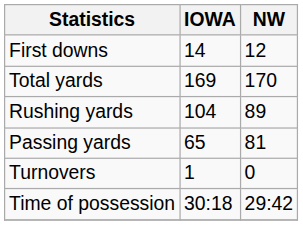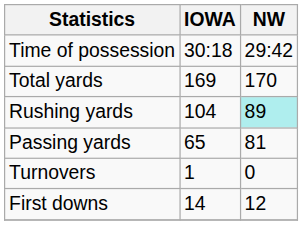rows swapped: (59, 50) <-> (92, 204)
(255, 111) no background -> (255, 111) paleturquoise background
